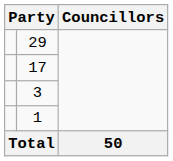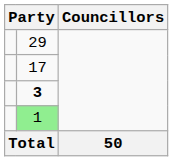(37, 93) normal -> (37, 93) bold
(37, 118) no background -> (37, 118) lightgreen background
